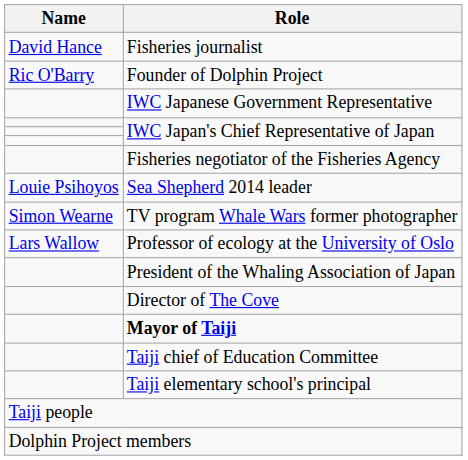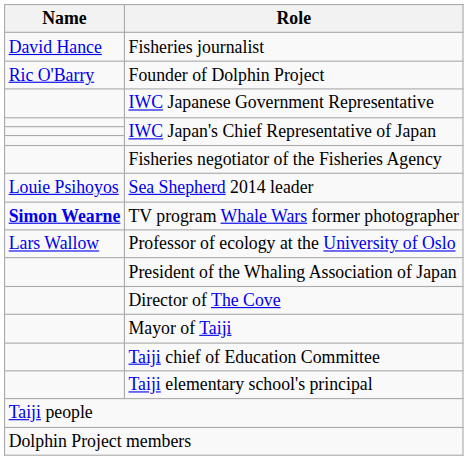(61, 215) normal -> (64, 215) bold
(181, 328) bold -> (180, 328) normal
